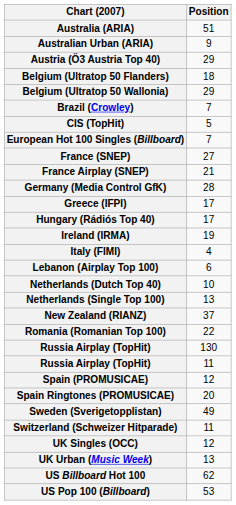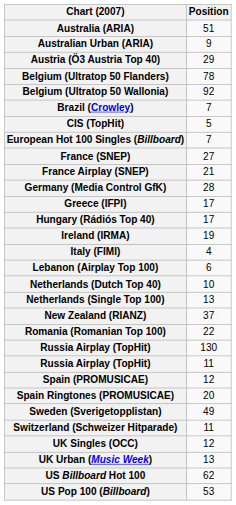(209, 76) 18 -> (209, 76) 78
(209, 92) 29 -> (209, 92) 92
